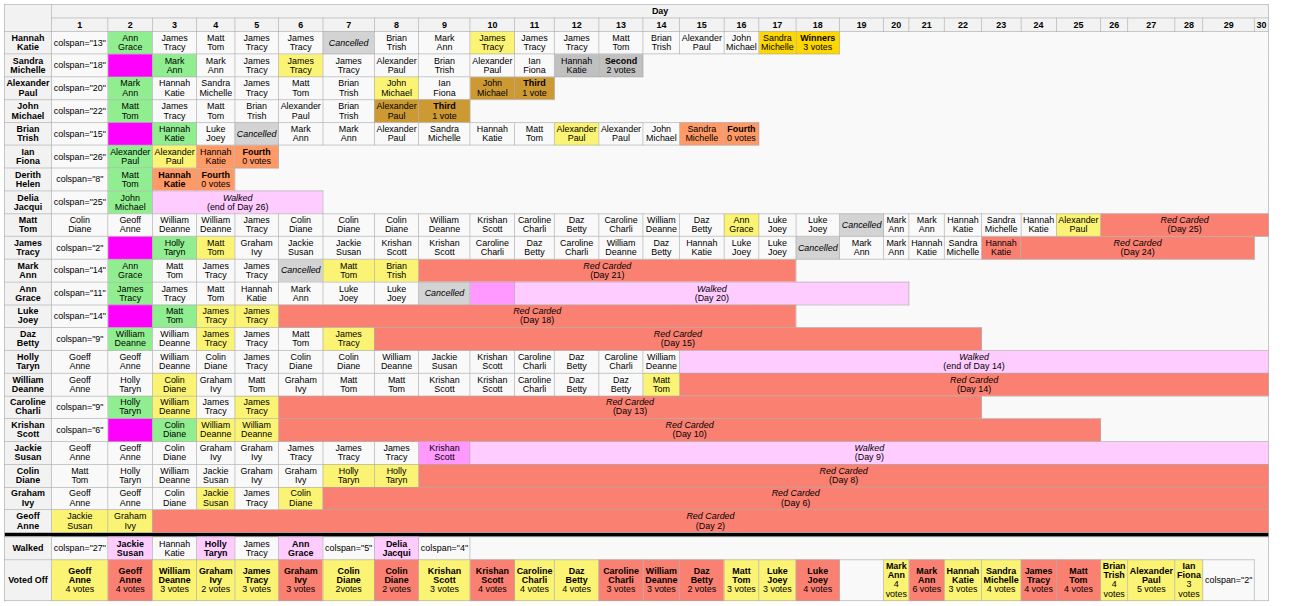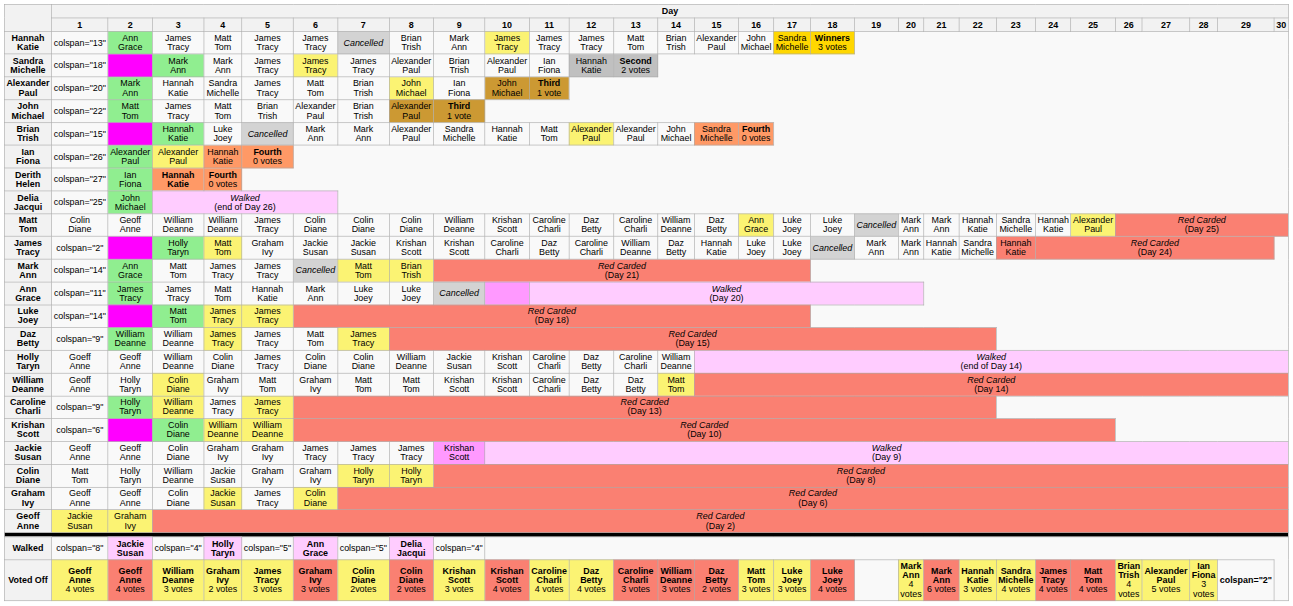(80, 179) colspan="8" -> (80, 179) colspan="27"
(130, 179) Matt Tom -> (130, 179) Ian Fiona
(80, 548) colspan="27" -> (80, 548) colspan="8"
(175, 548) Hannah Katie -> (178, 548) colspan="4"
(257, 548) James Tracy -> (268, 548) colspan="5"
(1229, 580) normal -> (1246, 580) bold
